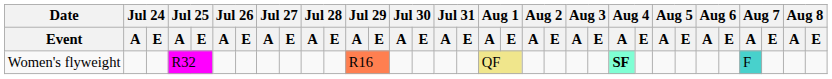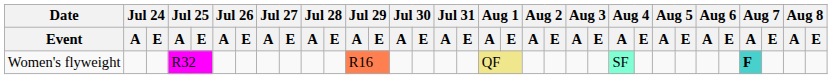(621, 62) bold -> (621, 62) normal
(747, 62) normal -> (747, 62) bold
